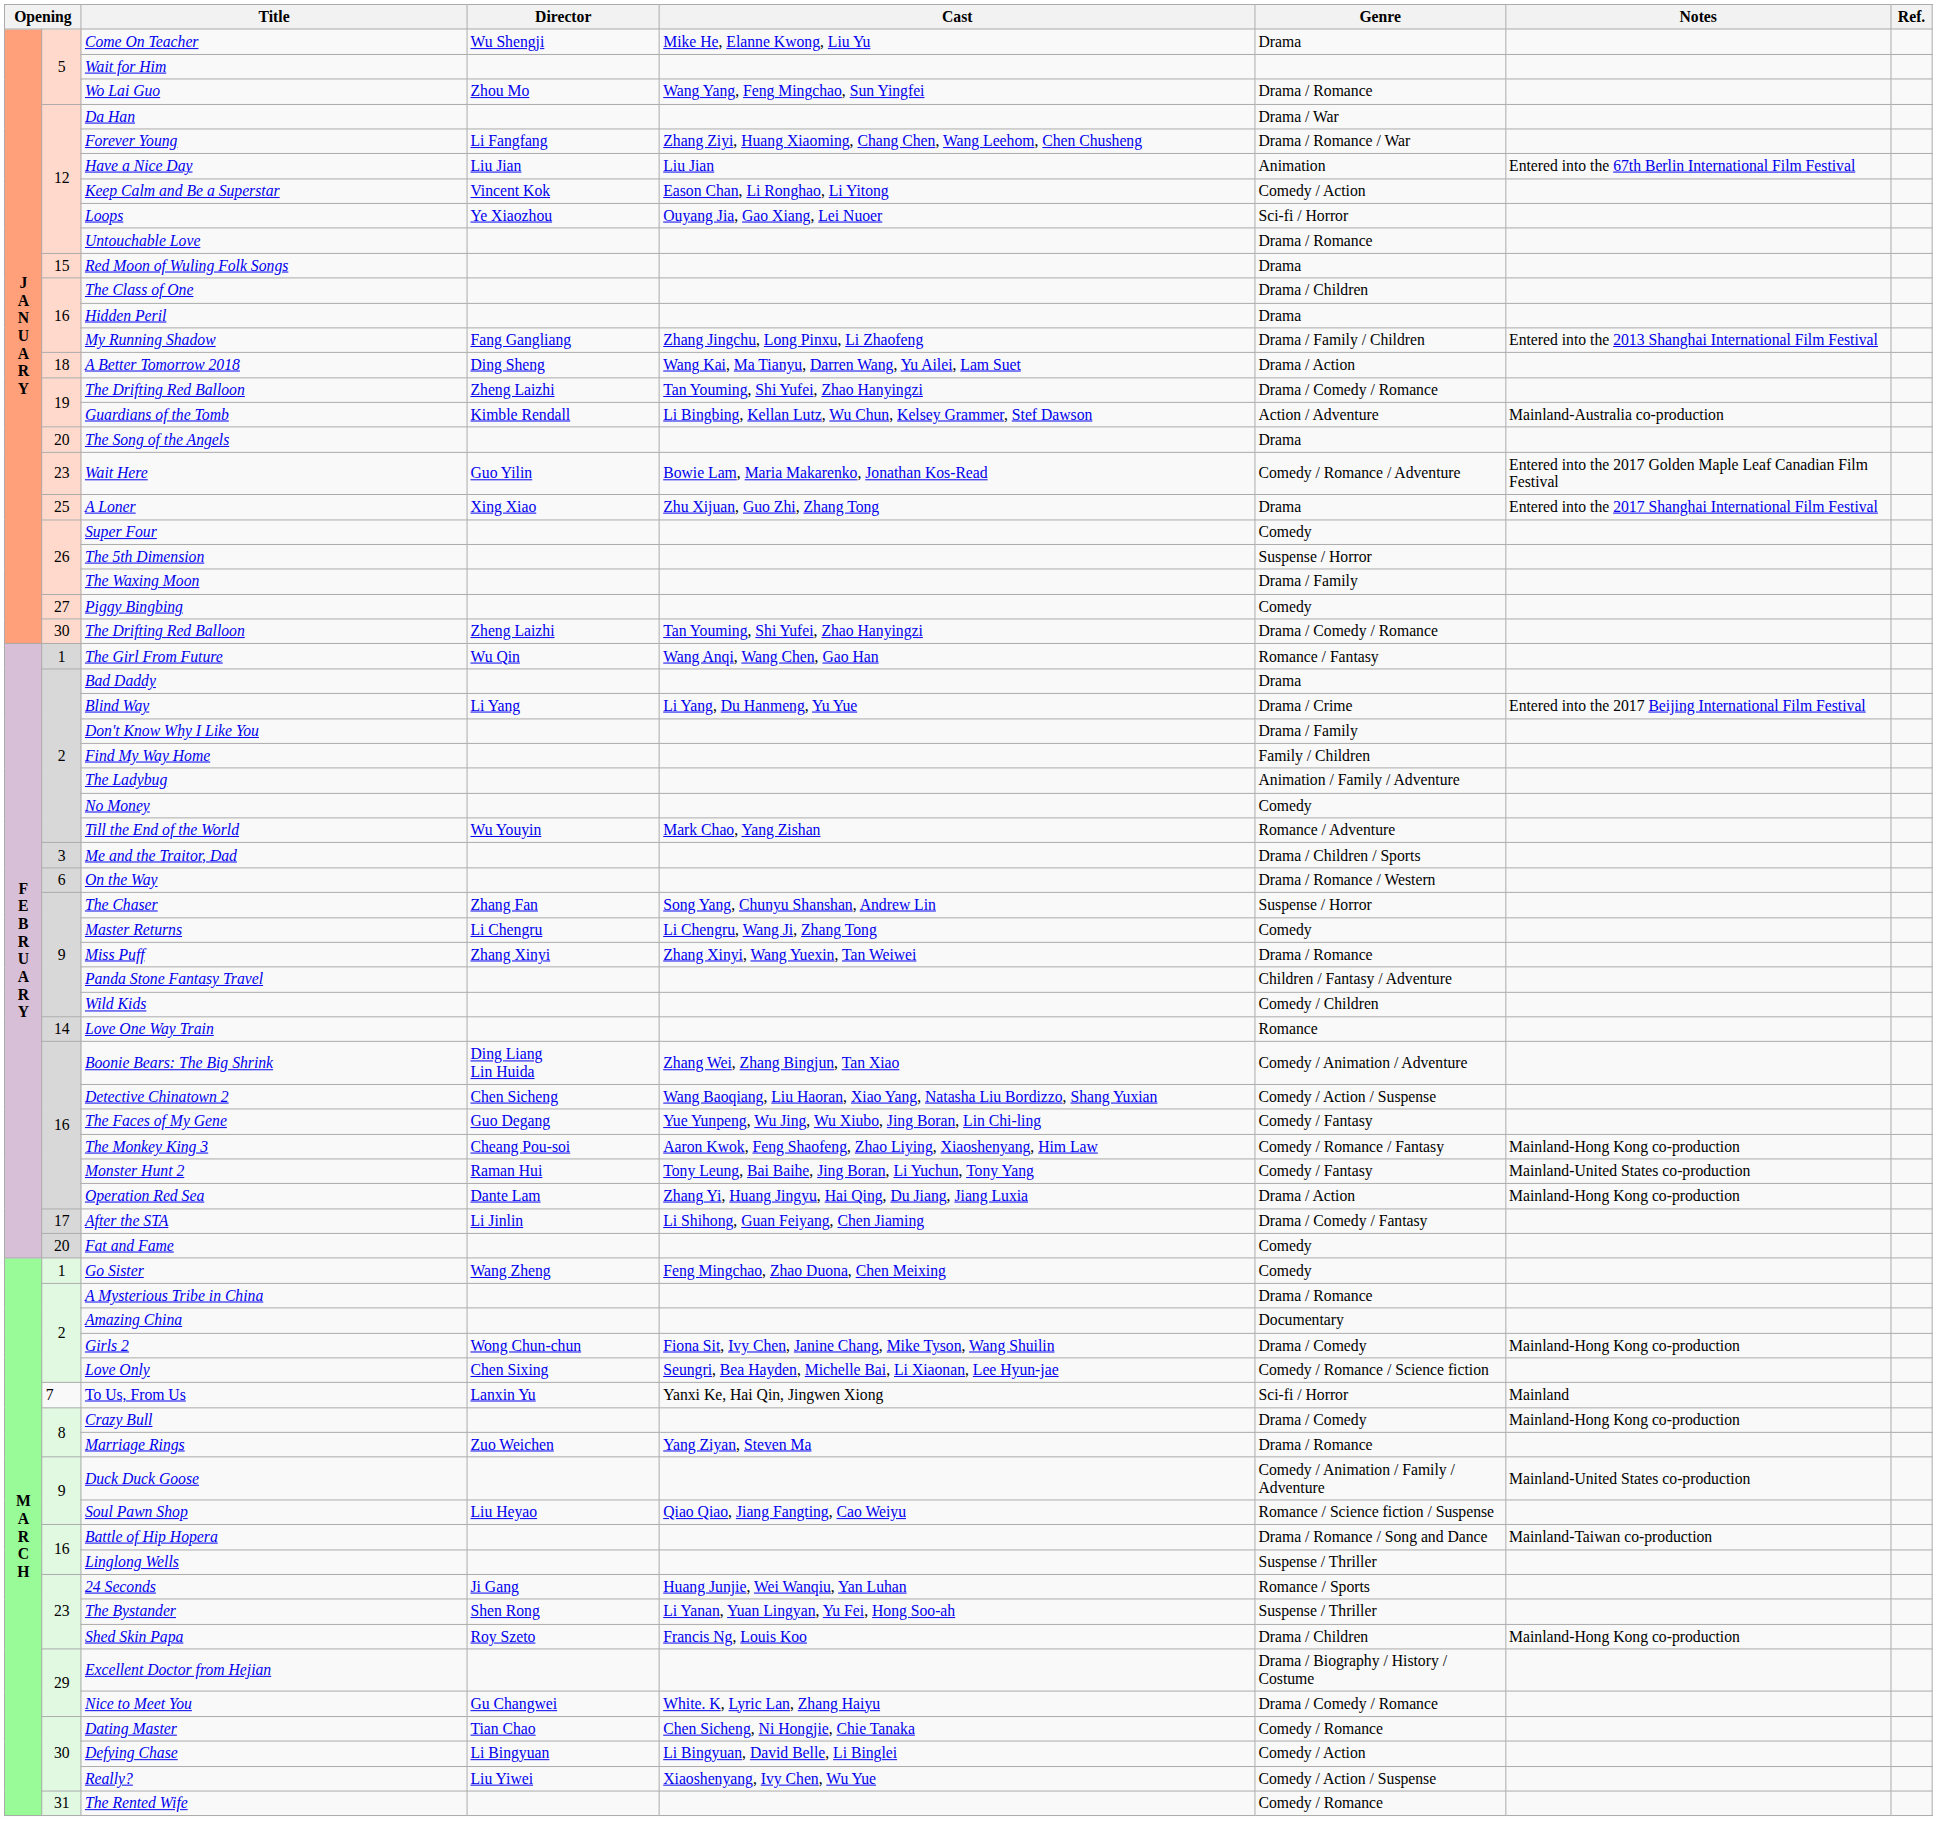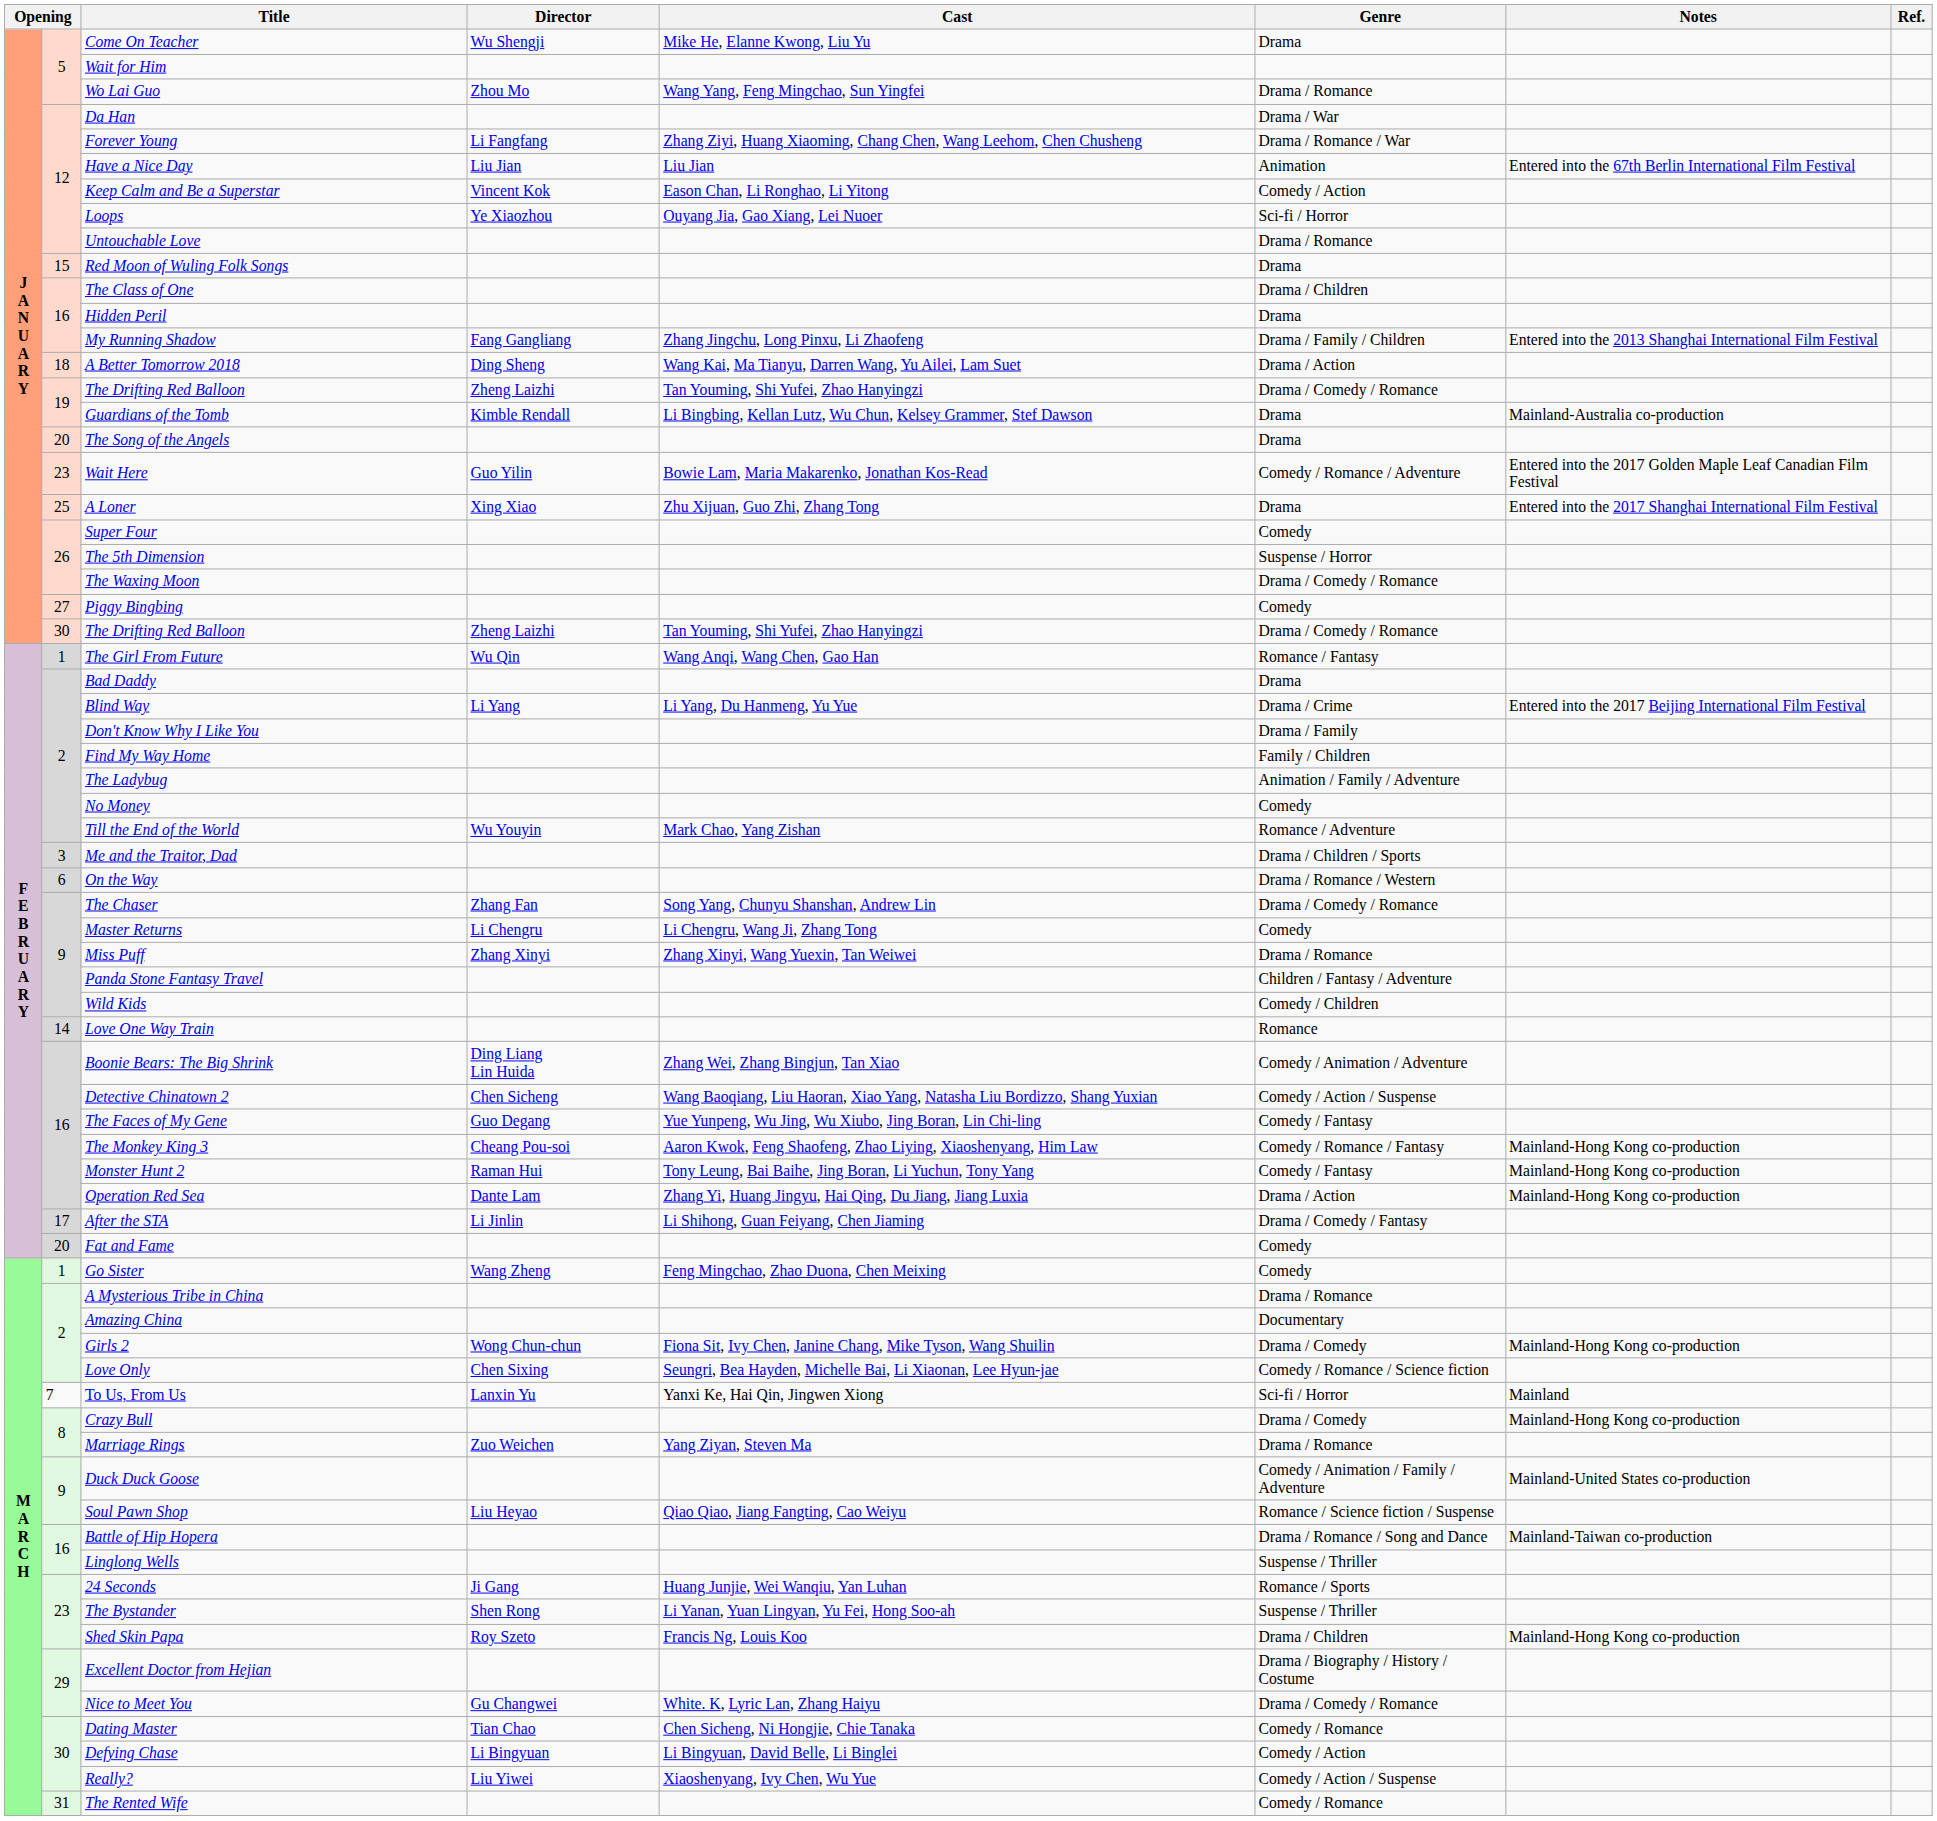(1319, 414) Action / Adventure -> (1280, 414) Drama
(1308, 581) Drama / Family -> (1348, 581) Drama / Comedy / Romance
(1315, 904) Suspense / Horror -> (1348, 904) Drama / Comedy / Romance
(1630, 1171) Mainland-United States co-production -> (1624, 1171) Mainland-Hong Kong co-production
